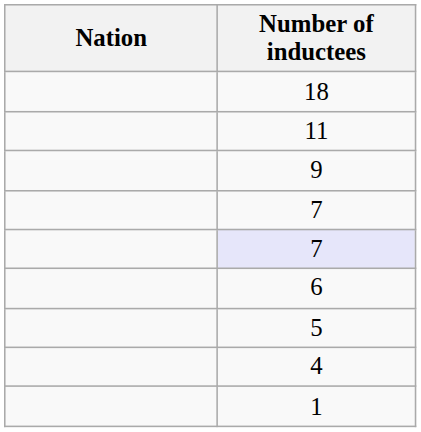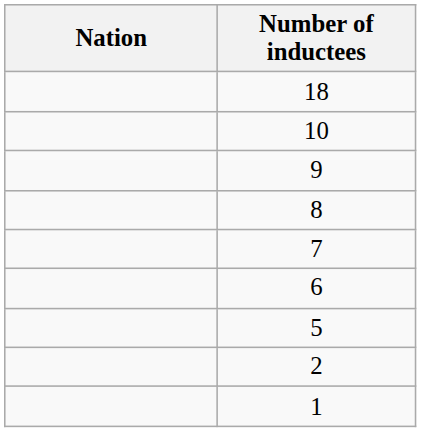(316, 130) 11 -> (316, 130) 10
(316, 209) 7 -> (316, 209) 8
(316, 248) lavender background -> (316, 248) no background
(316, 366) 4 -> (316, 366) 2
